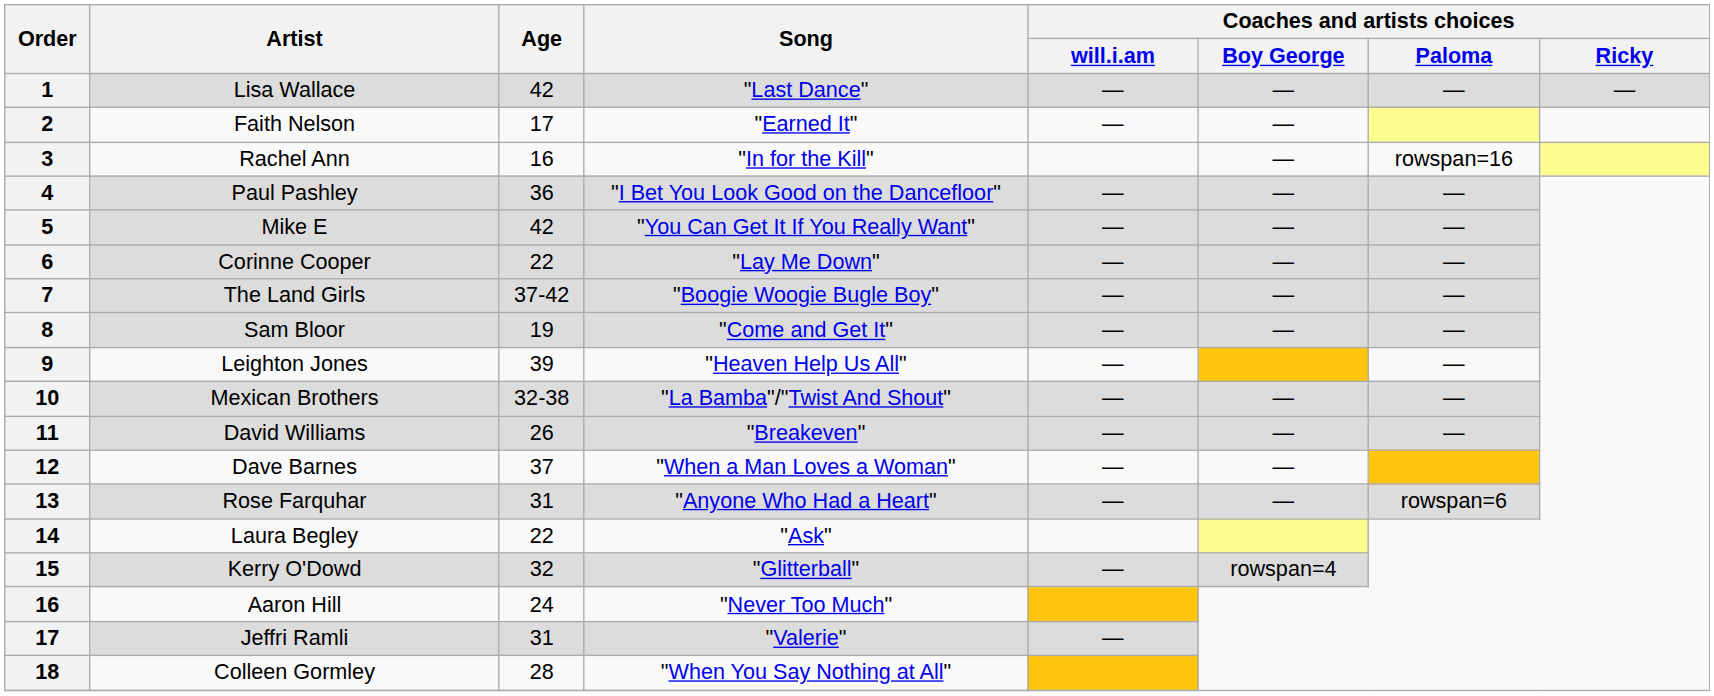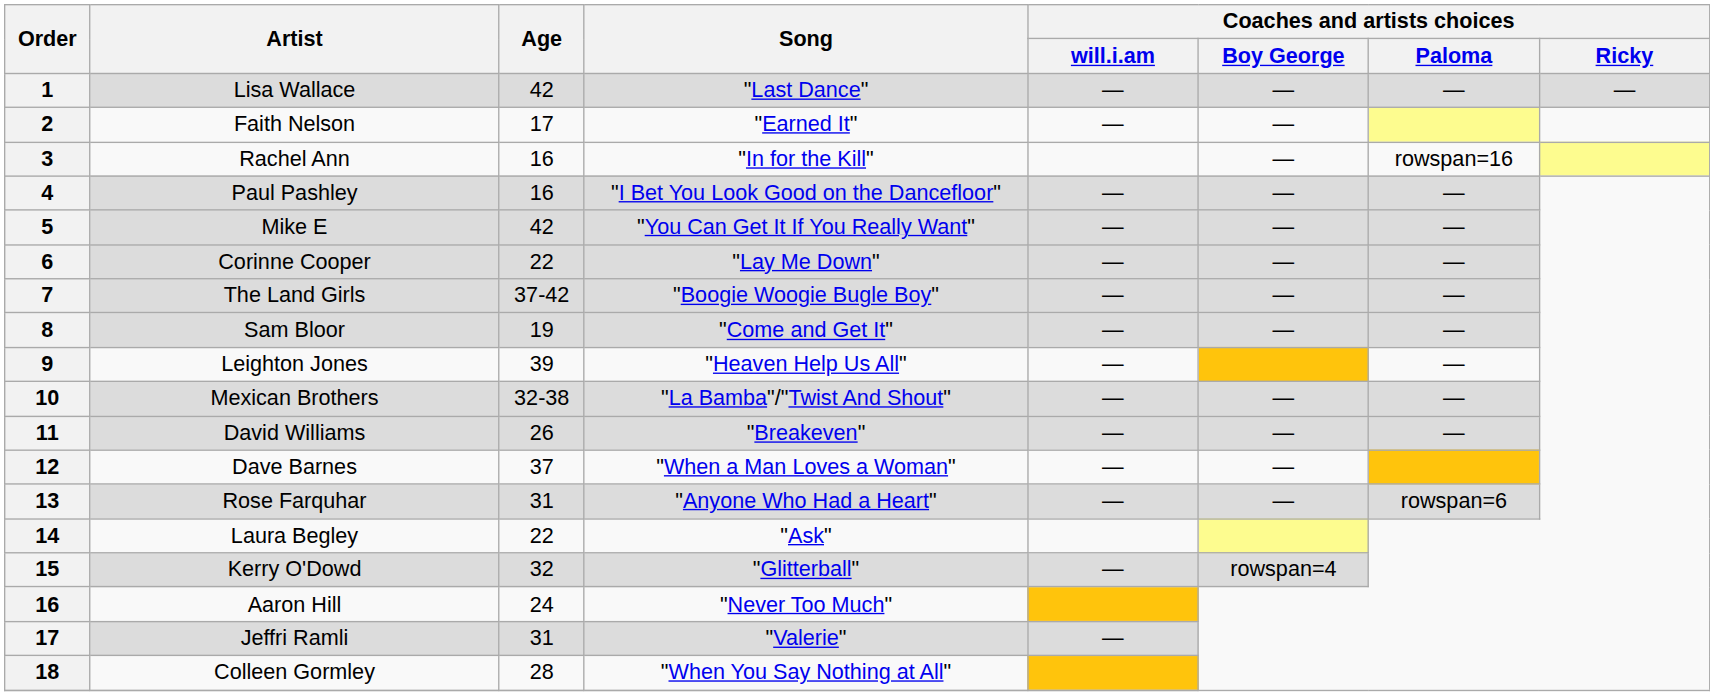(542, 192) 36 -> (542, 192) 16
